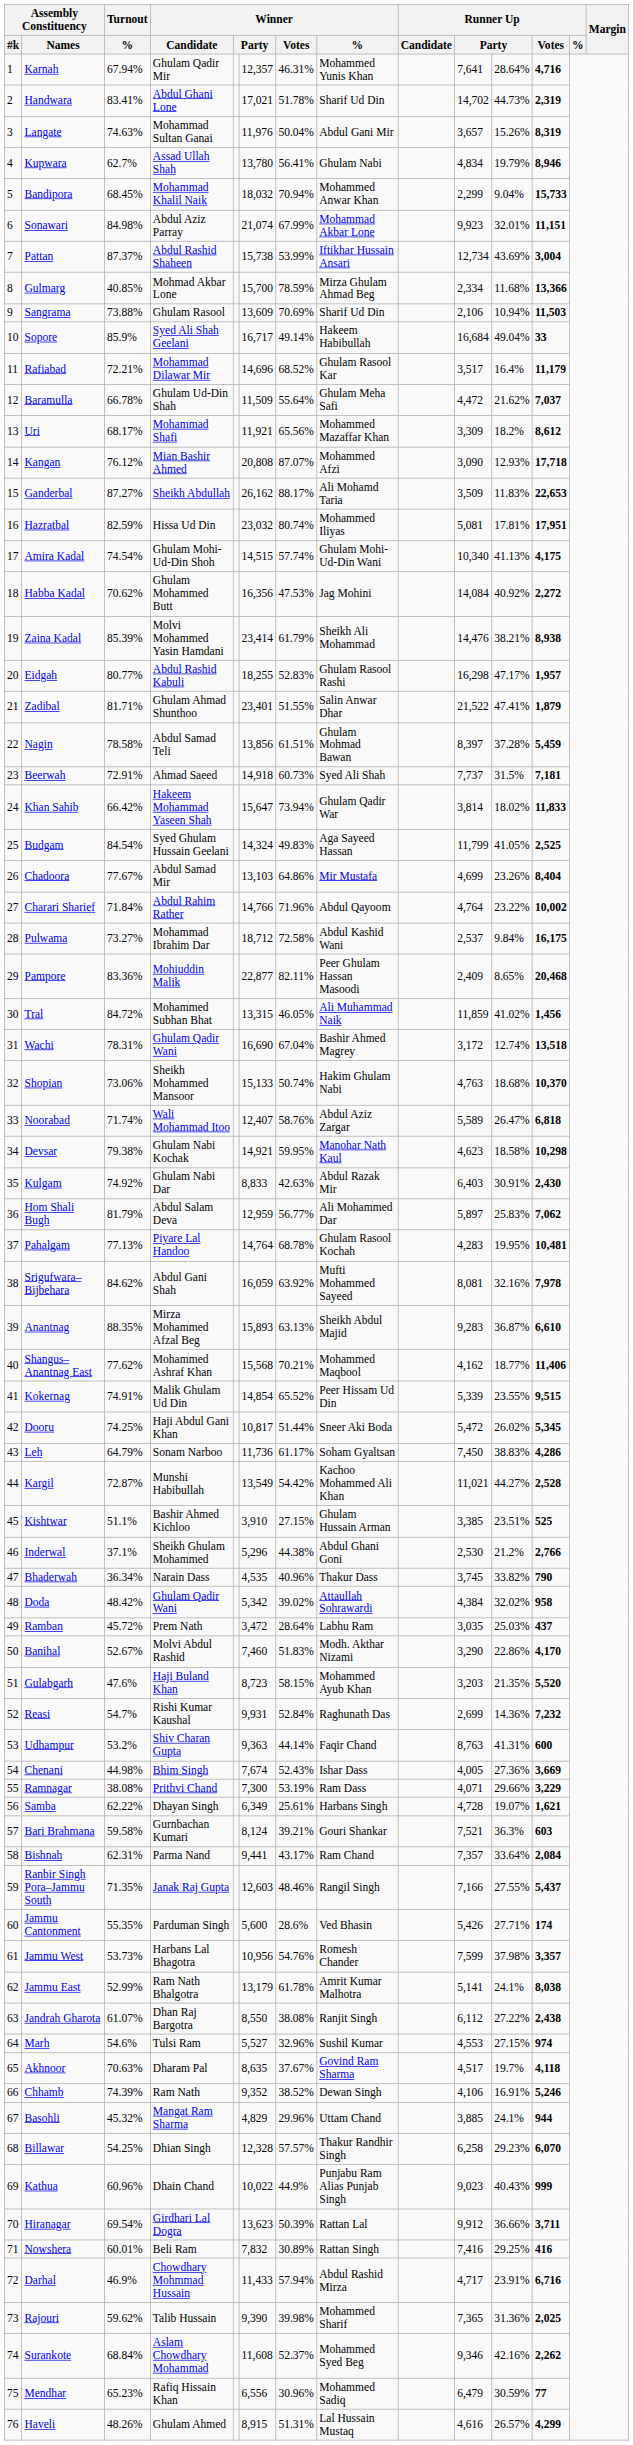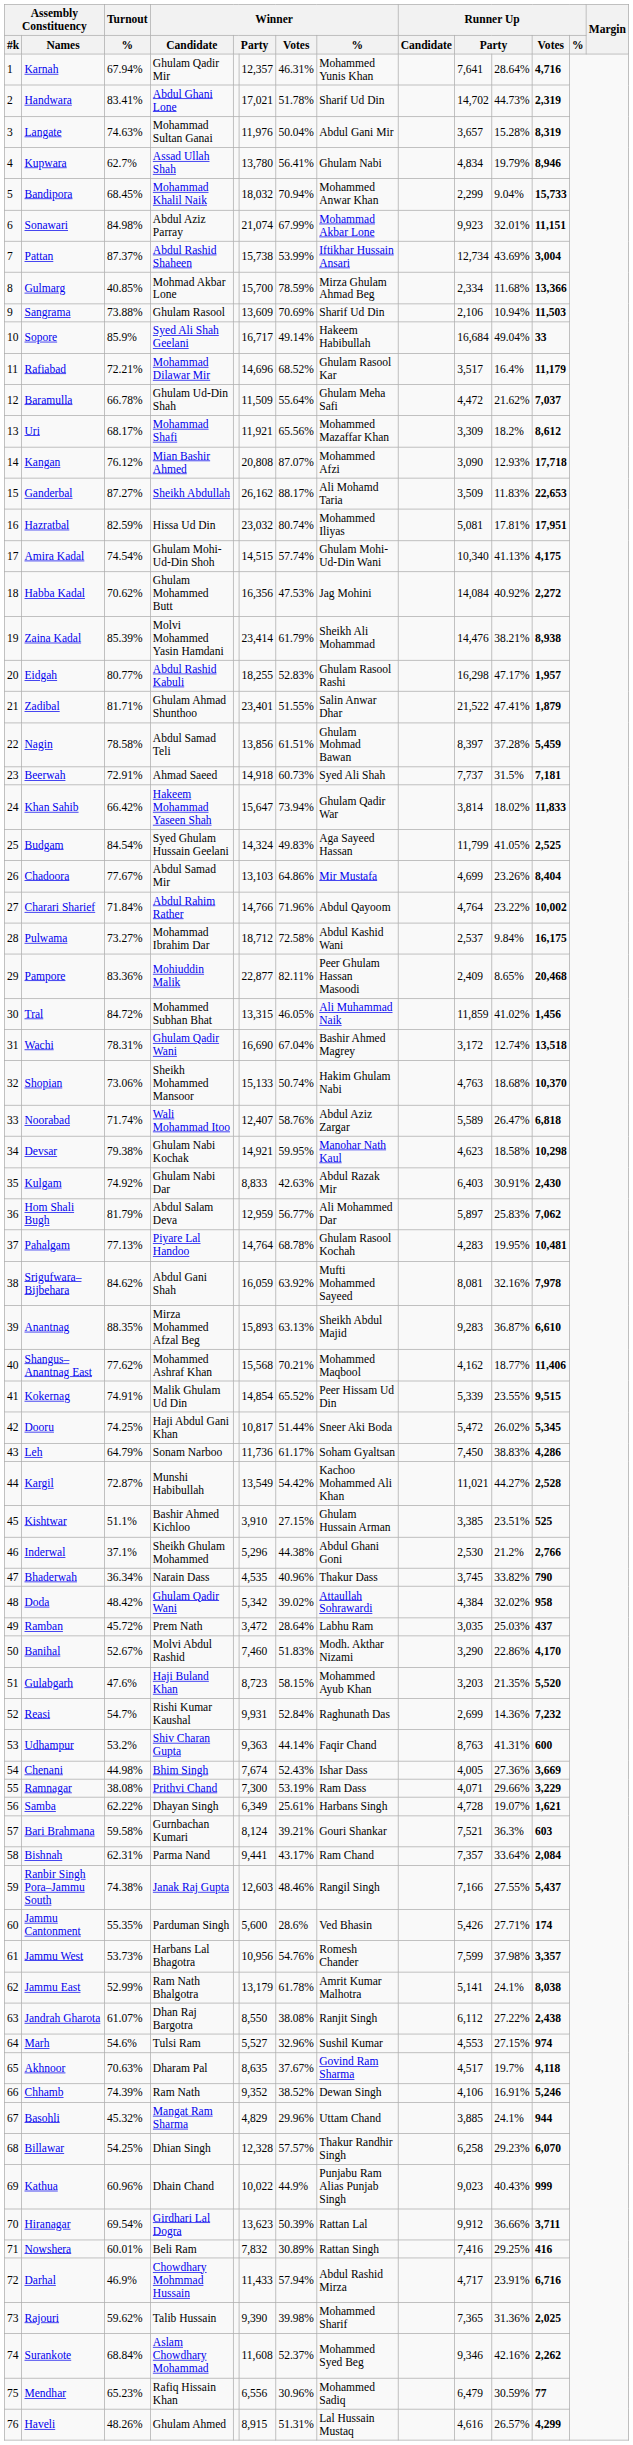(512, 132) 15.26% -> (512, 132) 15.28%
(125, 1887) 71.35% -> (125, 1887) 74.38%
